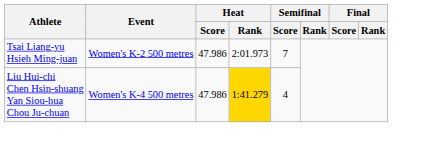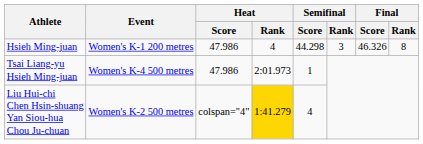+ row: (42, 47)
(141, 53) Women's K-2 500 metres -> (141, 70) Women's K-4 500 metres
(285, 53) 7 -> (310, 70) 1
(141, 95) Women's K-4 500 metres -> (141, 112) Women's K-2 500 metres
(213, 95) 47.986 -> (224, 112) colspan="4"
